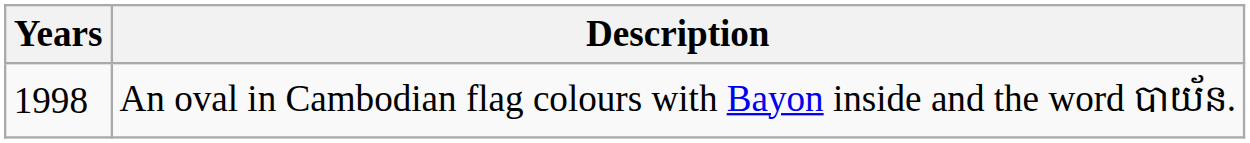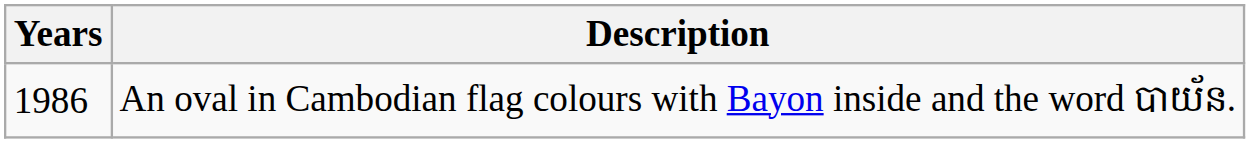(51, 99) 1998 -> (51, 99) 1986
